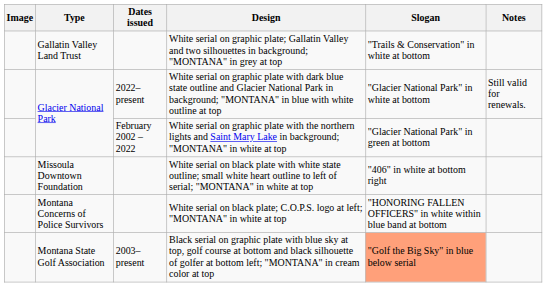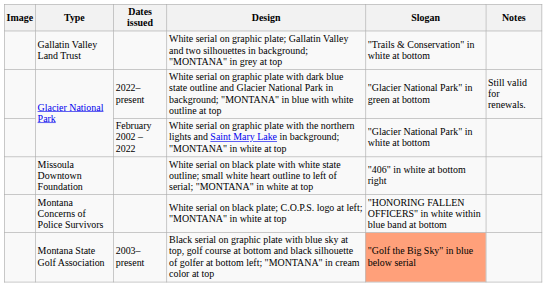(420, 94) "Glacier National Park" in white at bottom -> (420, 94) "Glacier National Park" in green at bottom
(420, 137) "Glacier National Park" in green at bottom -> (420, 137) "Glacier National Park" in white at bottom
